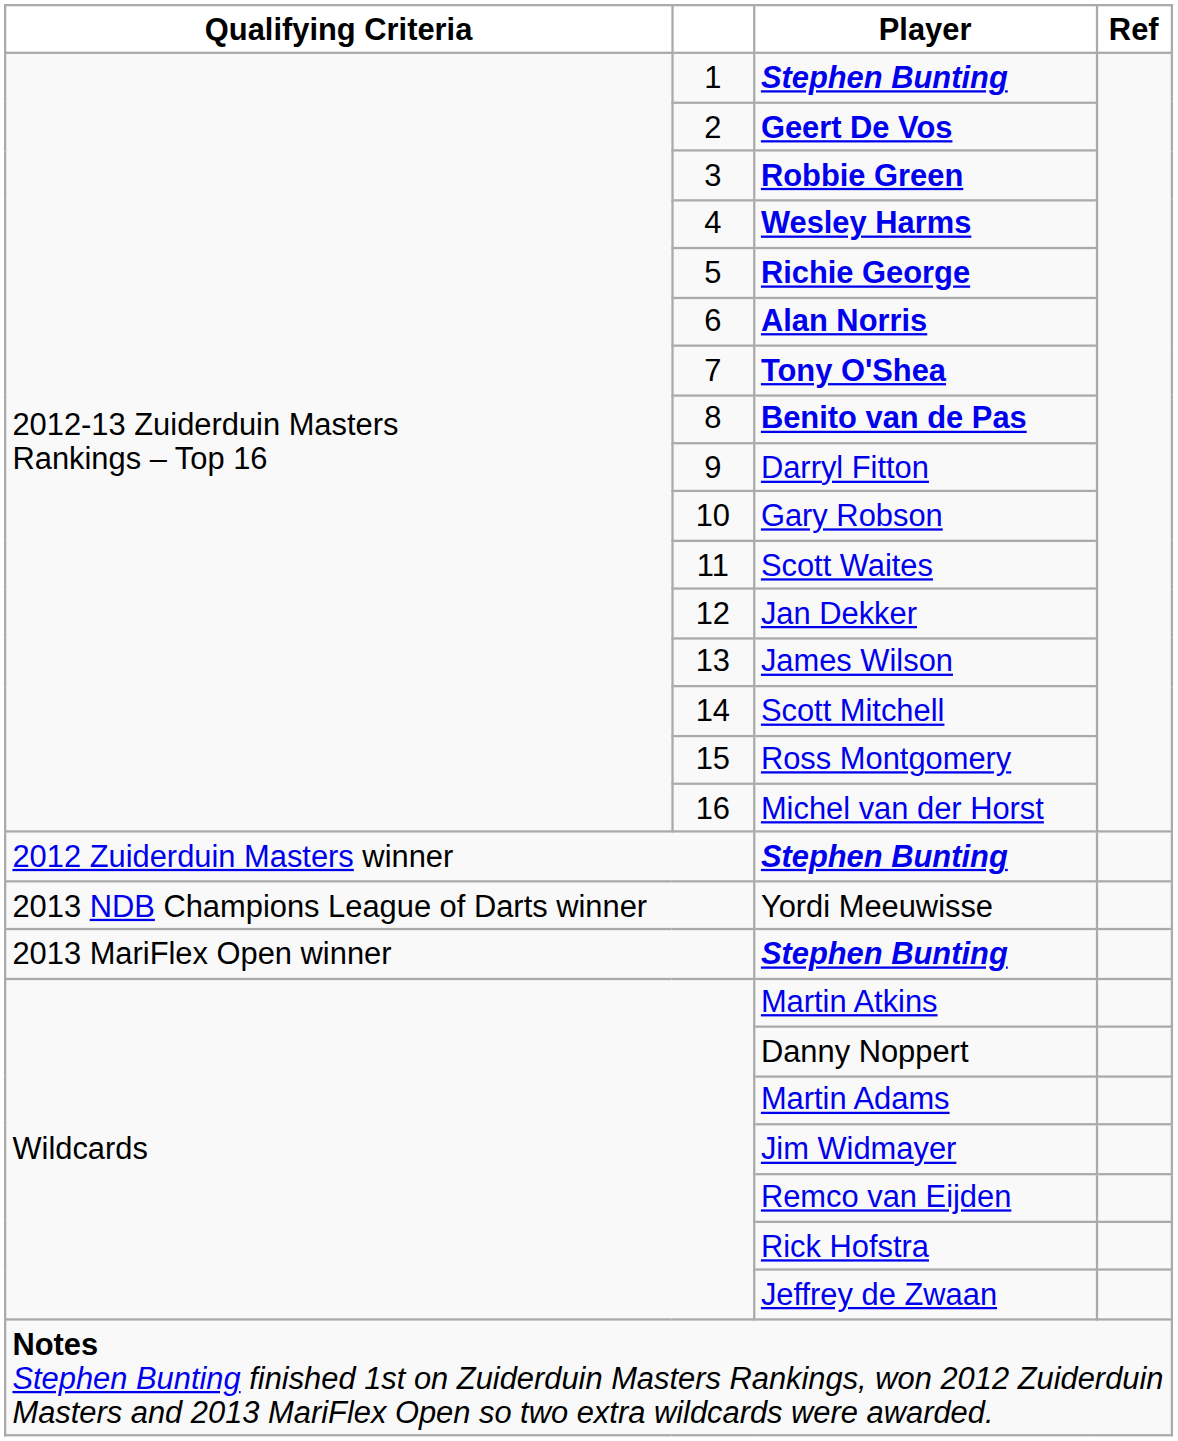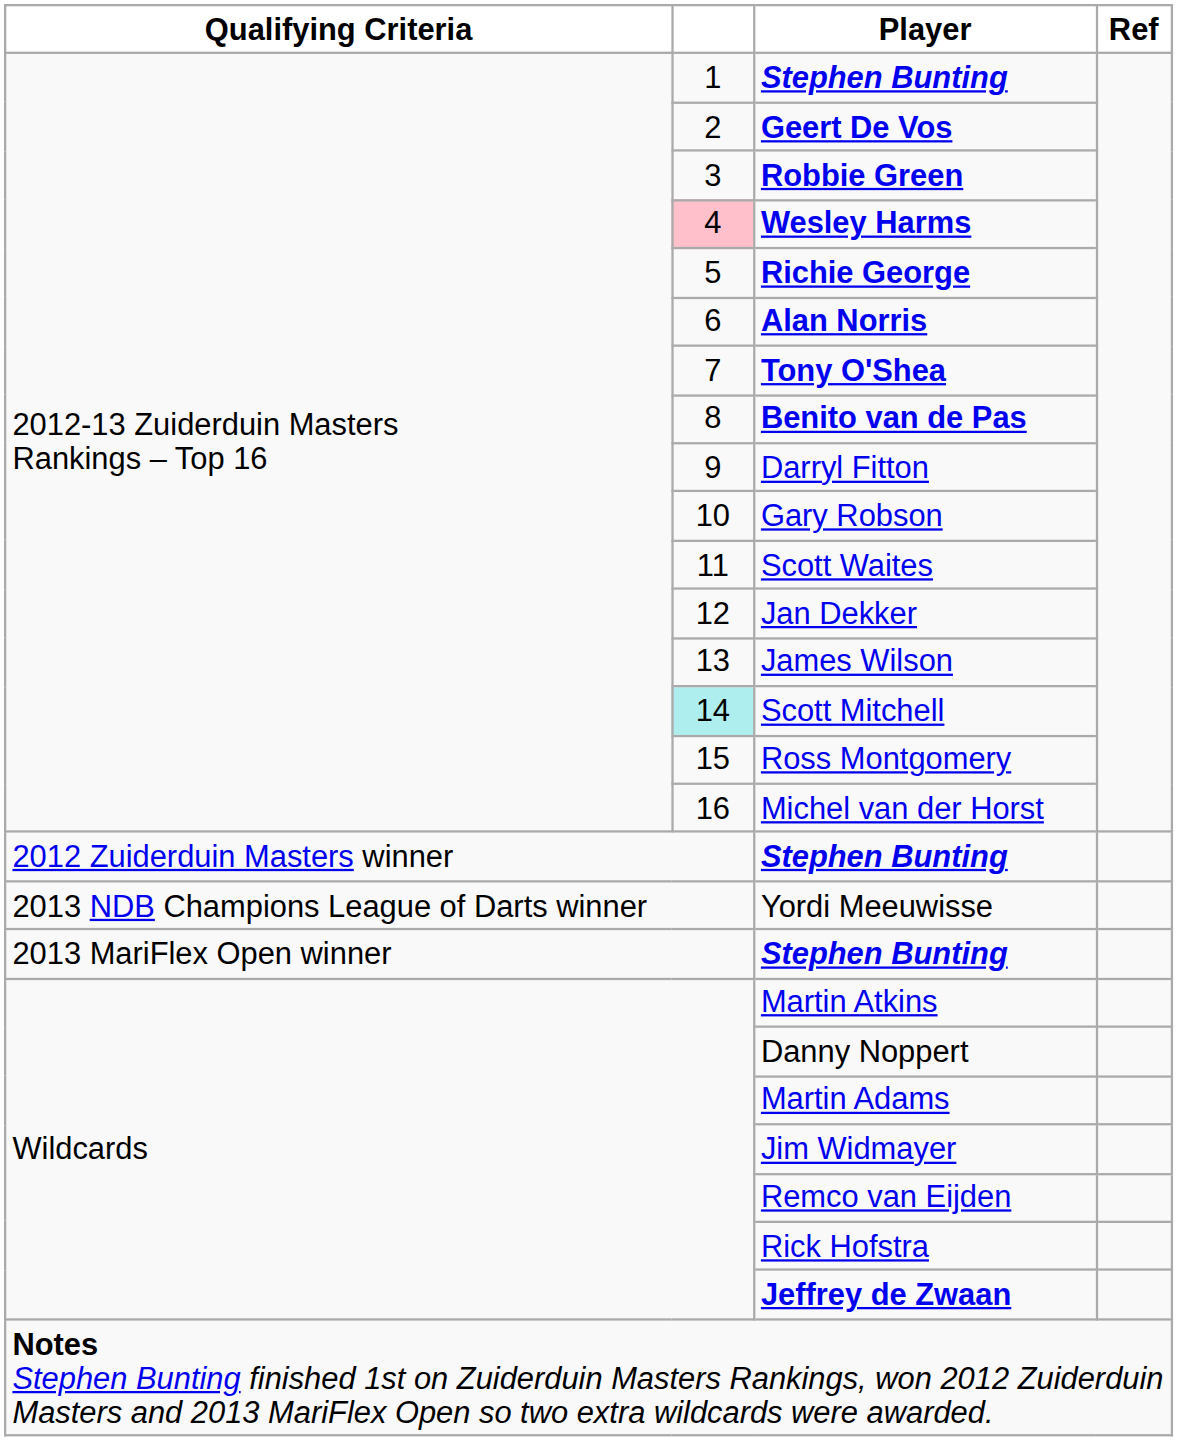(713, 224) no background -> (713, 224) pink background
(713, 710) no background -> (713, 710) paleturquoise background
(879, 1294) normal -> (886, 1294) bold
